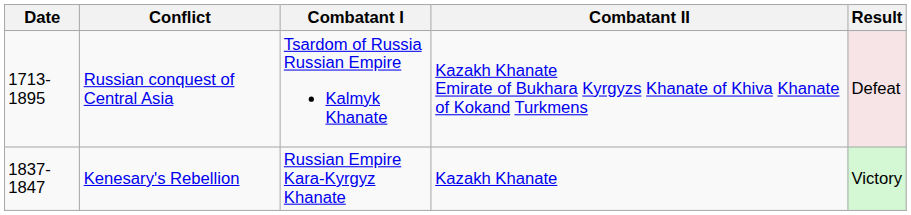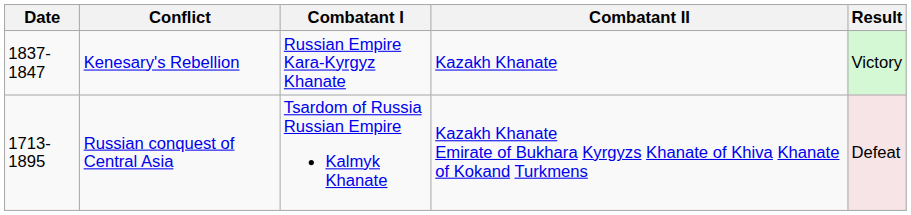rows swapped: (159, 88) <-> (162, 178)
